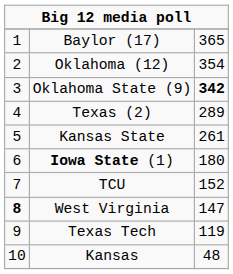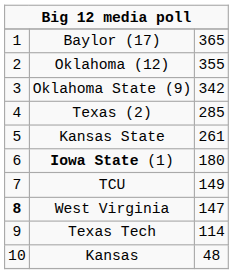(212, 65) 354 -> (212, 65) 355
(212, 89) bold -> (212, 89) normal
(212, 113) 289 -> (212, 113) 285
(212, 185) 152 -> (212, 185) 149
(212, 233) 119 -> (212, 233) 114
